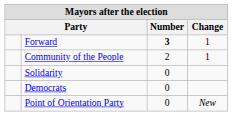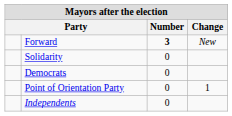(207, 42) 1 -> (207, 42) New
- row: (74, 57)
(207, 103) New -> (207, 88) 1
+ row: (50, 103)
